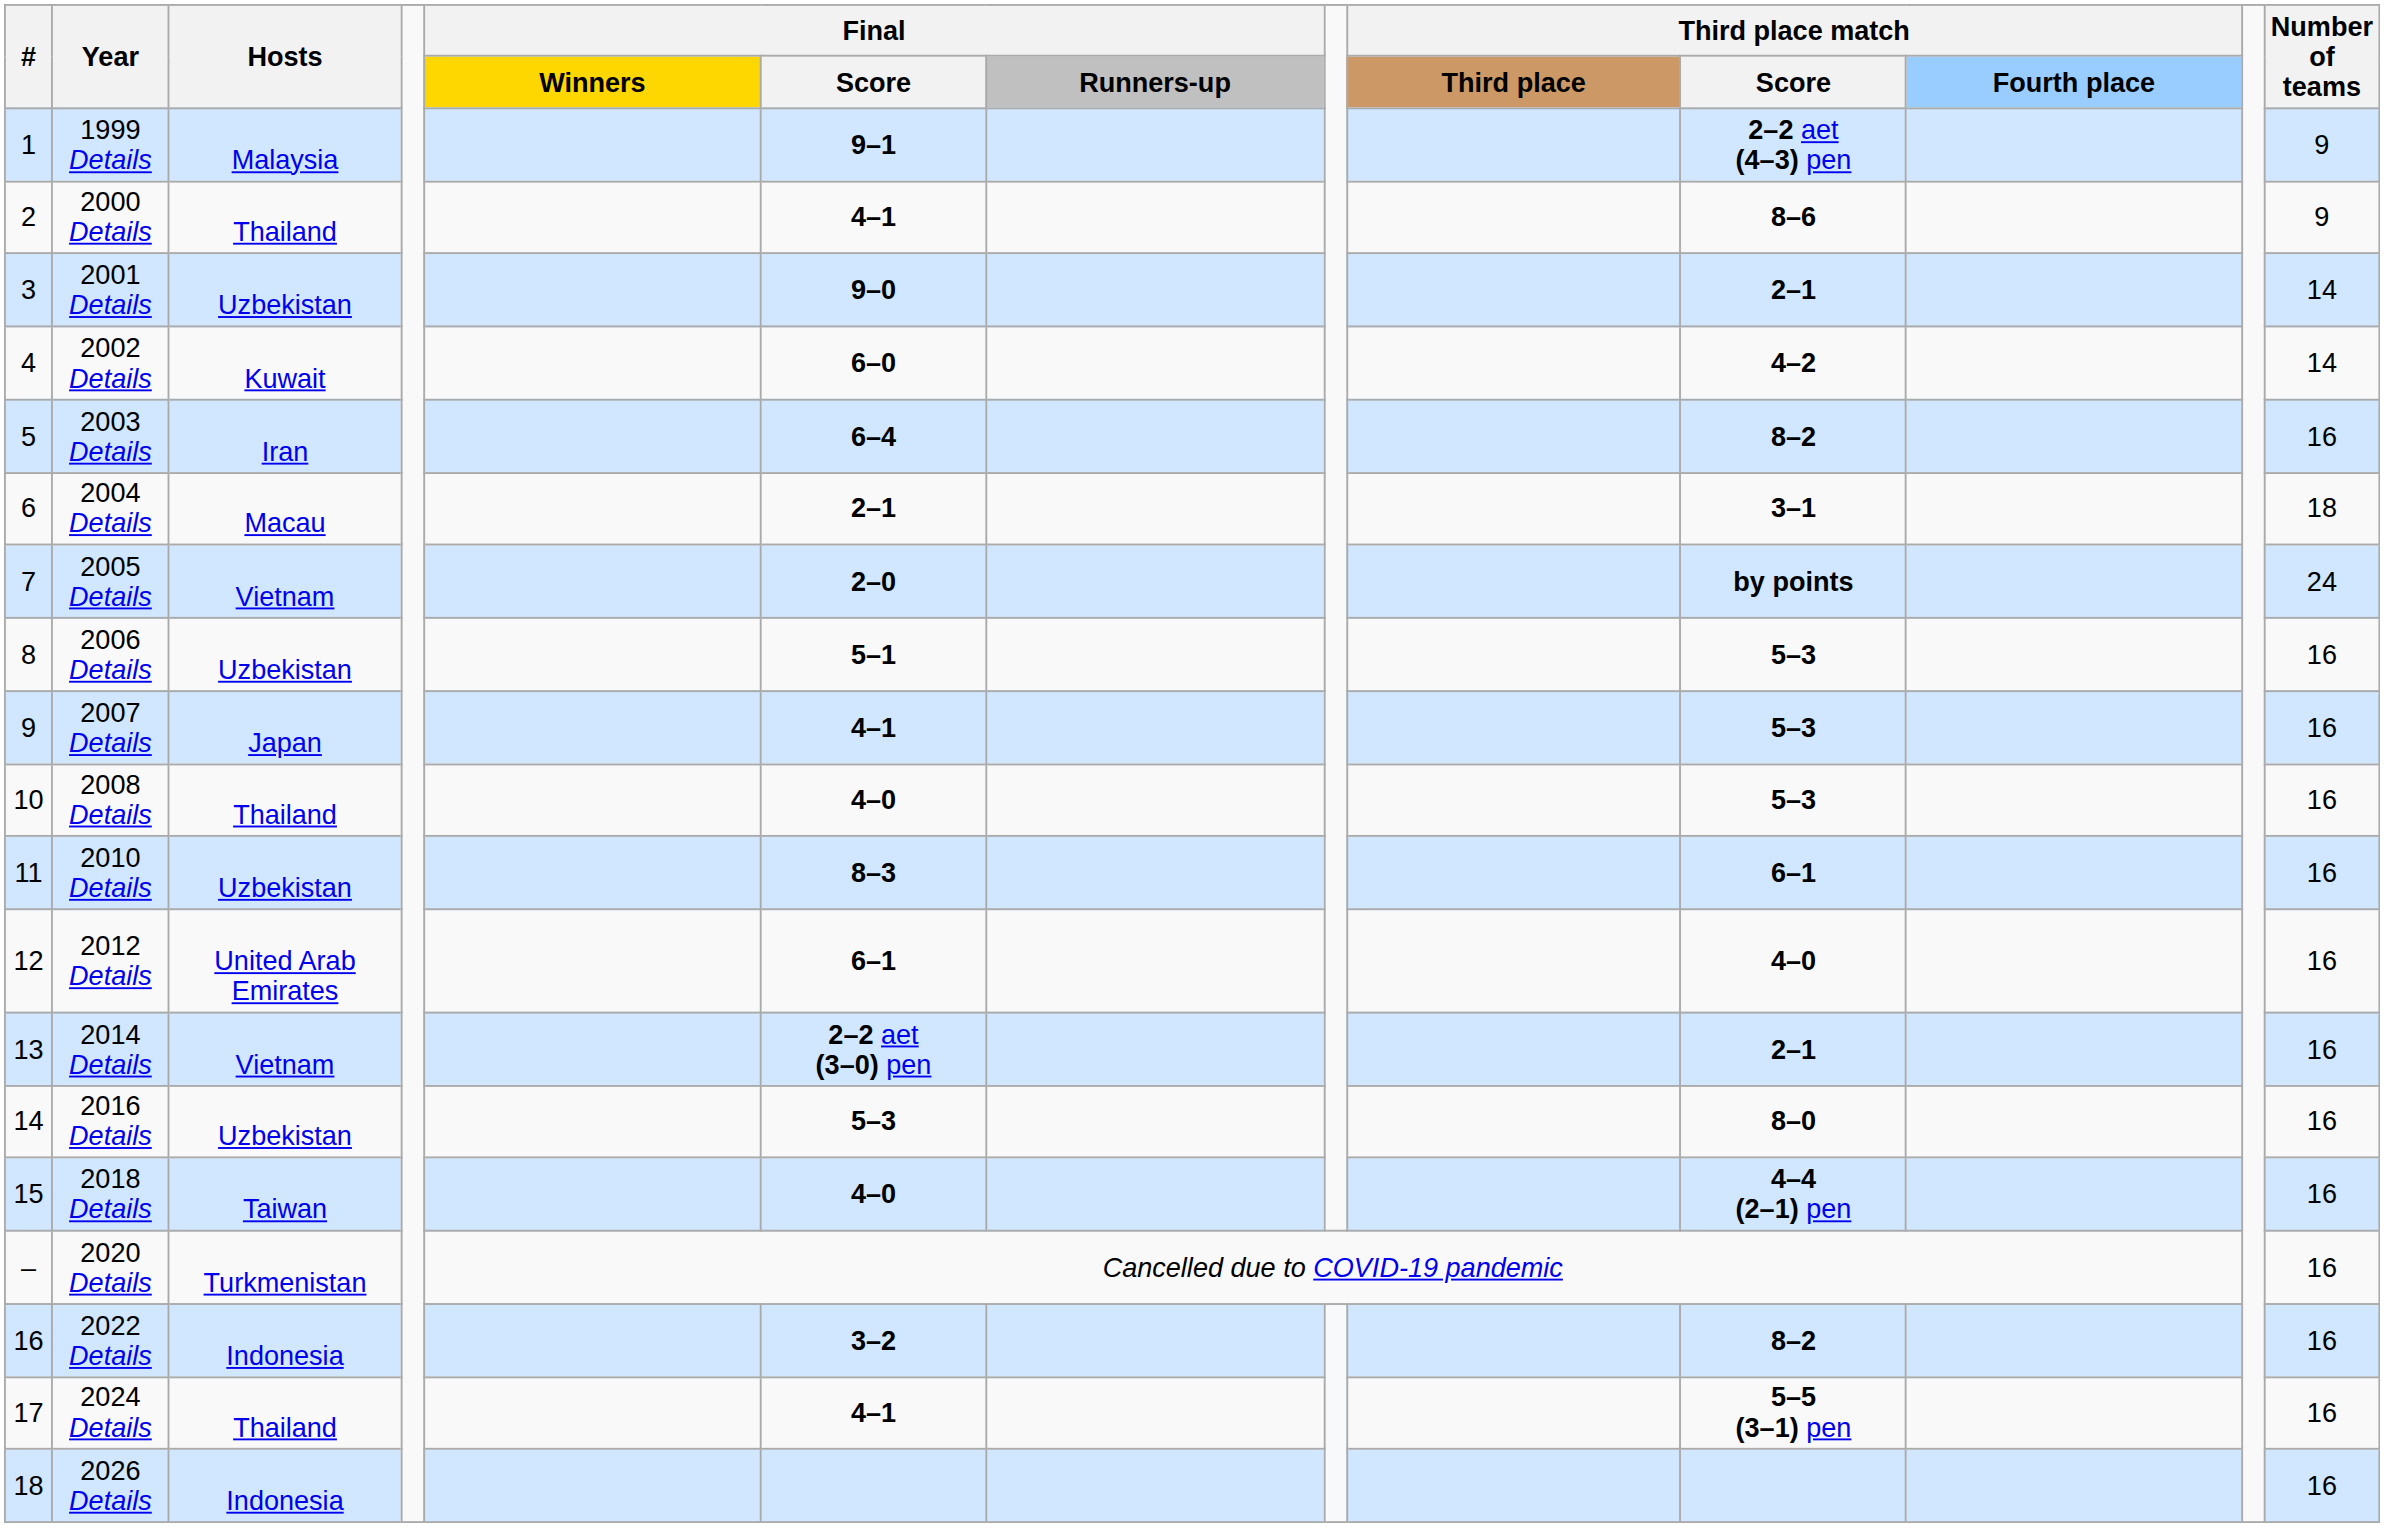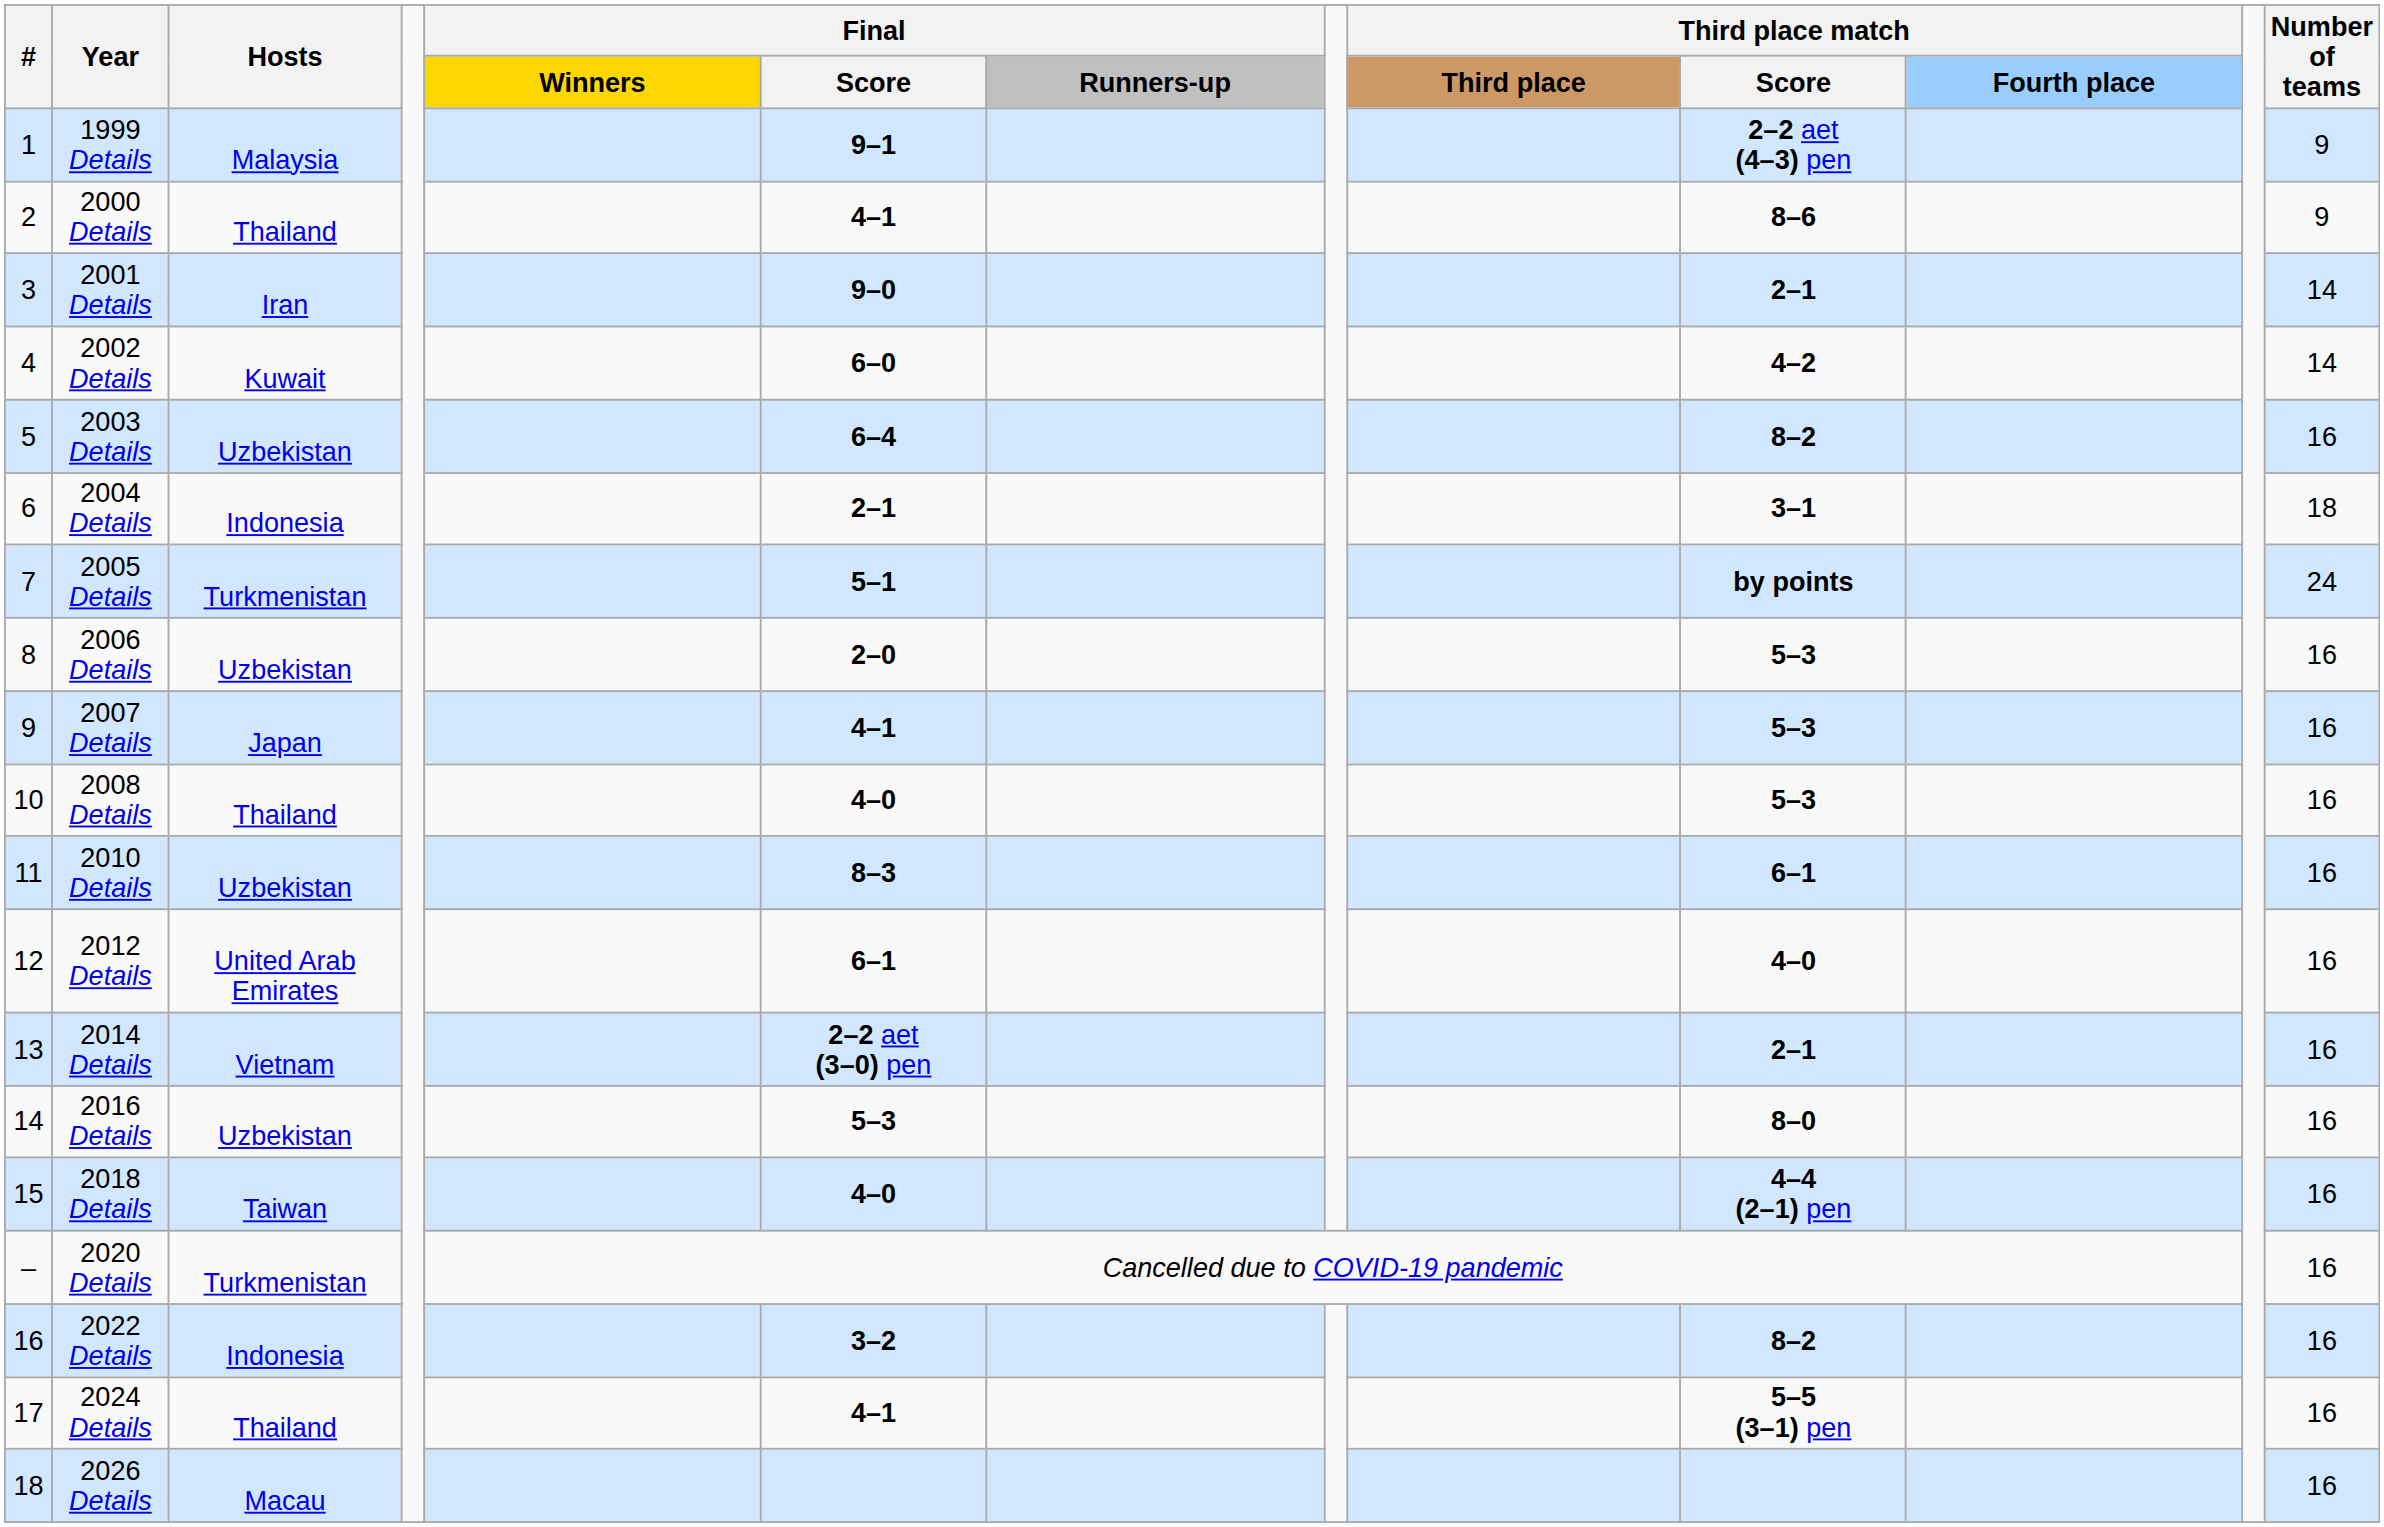(285, 305) Uzbekistan -> (285, 305) Iran
(285, 451) Iran -> (285, 451) Uzbekistan
(285, 524) Macau -> (285, 524) Indonesia
(285, 597) Vietnam -> (285, 597) Turkmenistan
(873, 582) 2–0 -> (873, 582) 5–1
(873, 655) 5–1 -> (873, 655) 2–0
(285, 1501) Indonesia -> (285, 1501) Macau
